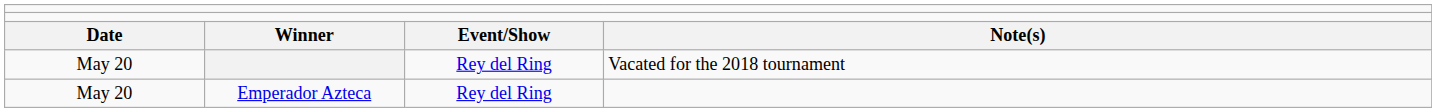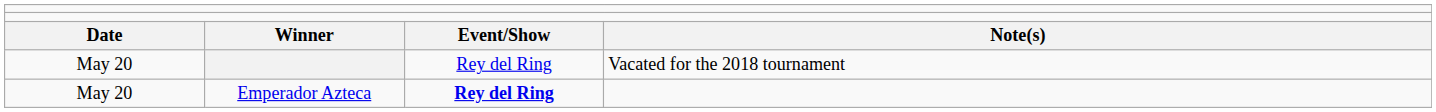(504, 92) normal -> (504, 92) bold
